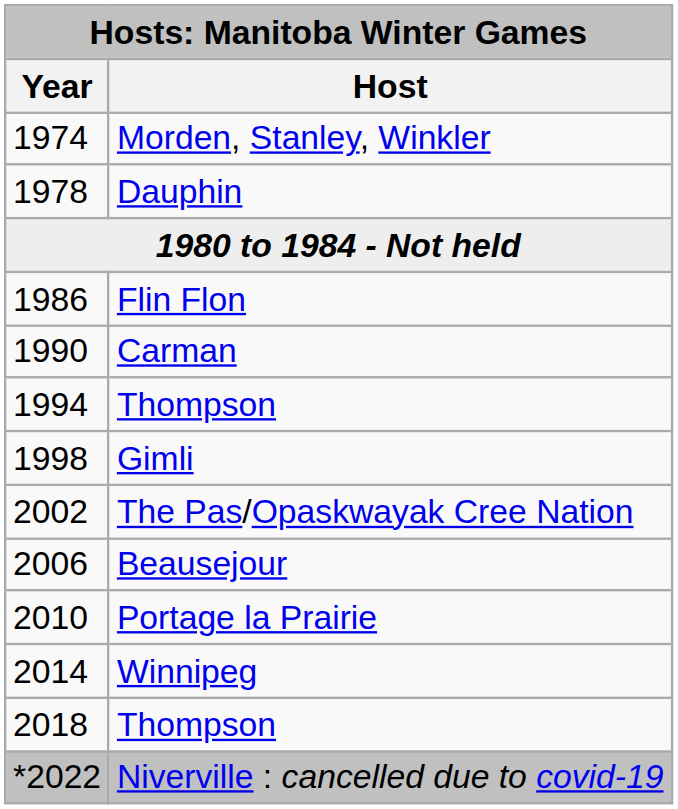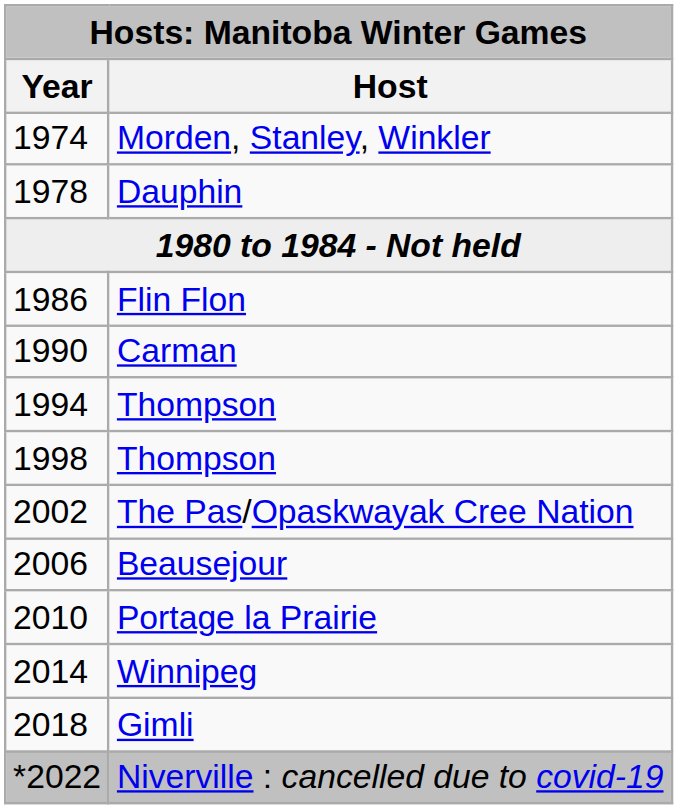(155, 458) Gimli -> (196, 458) Thompson
(196, 724) Thompson -> (155, 724) Gimli
